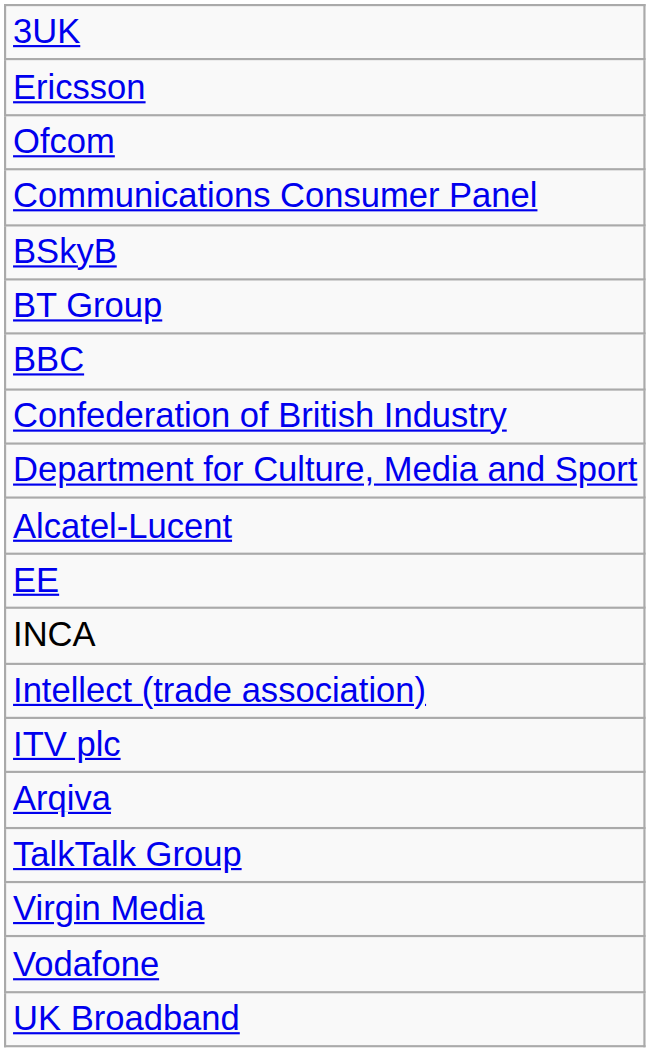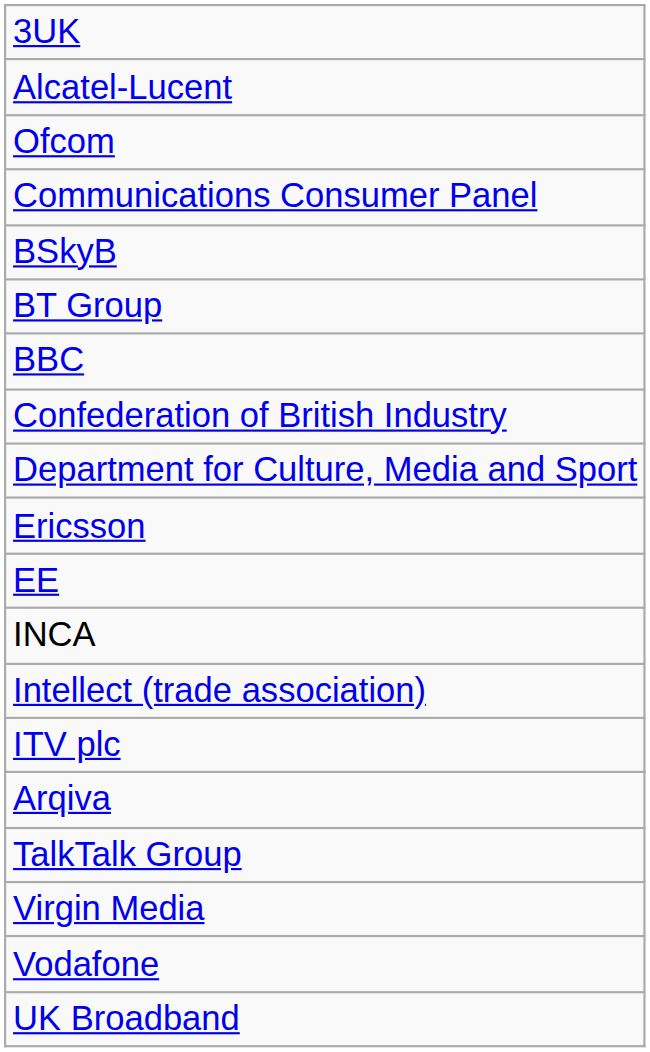(79, 86) Ericsson -> (123, 86) Alcatel-Lucent
(123, 525) Alcatel-Lucent -> (79, 525) Ericsson
